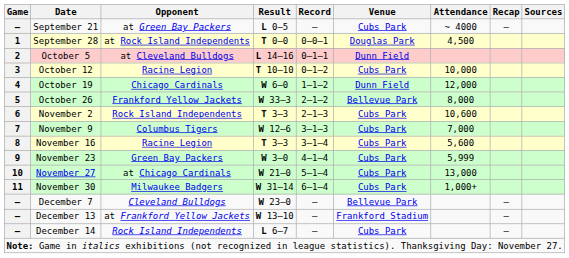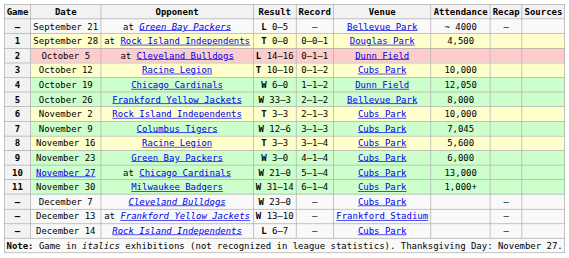(382, 26) Cubs Park -> (382, 26) Bellevue Park
(461, 85) 12,000 -> (461, 85) 12,050
(461, 114) 10,600 -> (461, 114) 10,000
(461, 129) 7,000 -> (461, 129) 7,045
(461, 158) 5,999 -> (461, 158) 6,000
(382, 202) Bellevue Park -> (382, 202) Cubs Park
